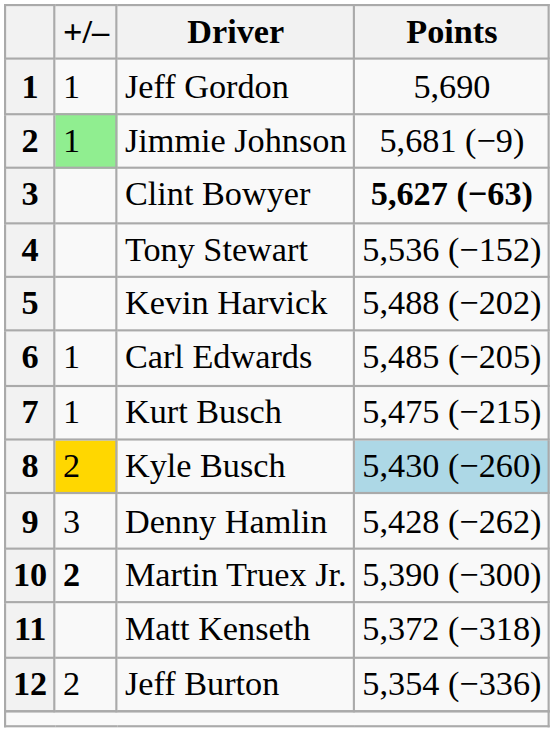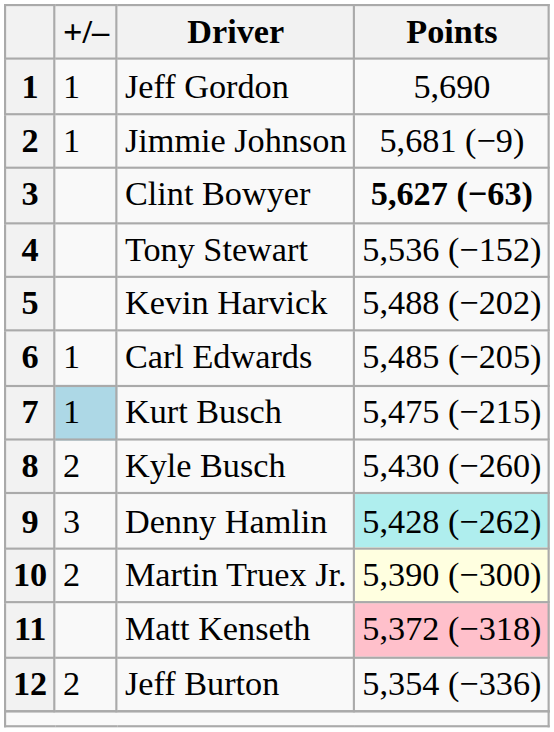(72, 140) lightgreen background -> (72, 140) no background
(72, 411) no background -> (72, 411) lightblue background
(72, 466) gold background -> (72, 466) no background
(452, 466) lightblue background -> (452, 466) no background
(452, 520) no background -> (452, 520) paleturquoise background
(72, 574) bold -> (72, 574) normal
(452, 574) no background -> (452, 574) lightyellow background
(452, 628) no background -> (452, 628) pink background
